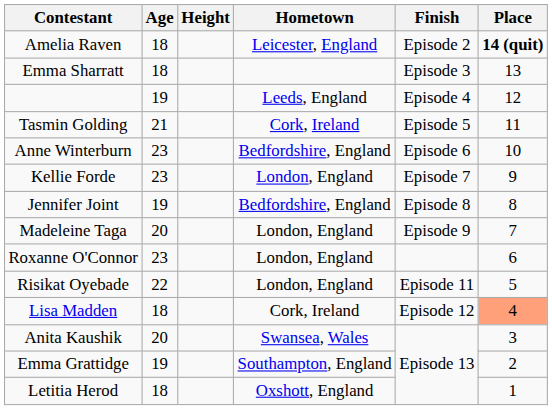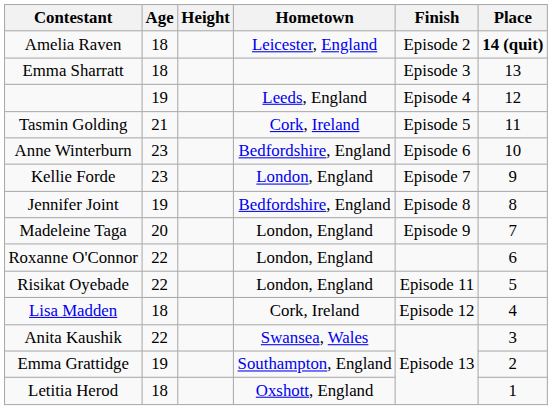(160, 257) 23 -> (160, 257) 22
(513, 310) lightsalmon background -> (513, 310) no background
(160, 337) 20 -> (160, 337) 22
